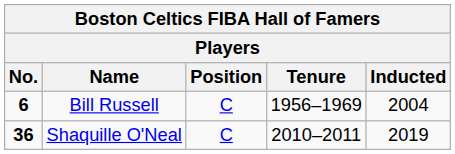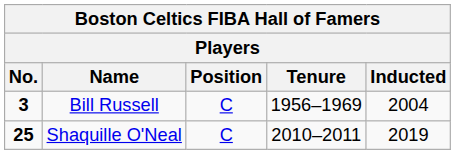(23, 105) 6 -> (23, 105) 3
(23, 134) 36 -> (23, 134) 25
